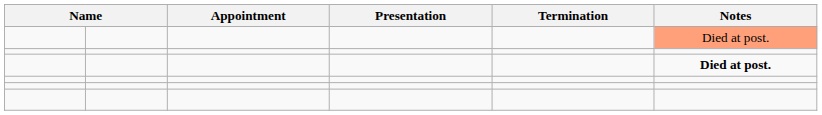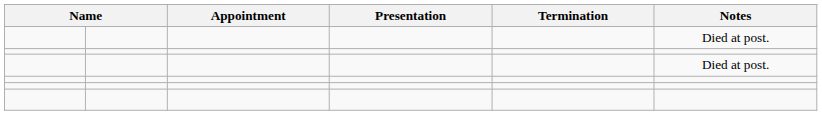(736, 37) lightsalmon background -> (736, 37) no background
(736, 65) bold -> (736, 65) normal
